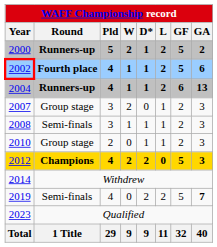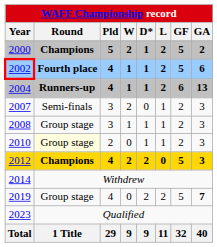(67, 50) Runners-up -> (67, 50) Champions
(67, 107) Group stage -> (67, 107) Semi-finals
(67, 125) Semi-finals -> (67, 125) Group stage
(67, 143) no background -> (67, 143) lightyellow background
(67, 197) Semi-finals -> (67, 197) Group stage
